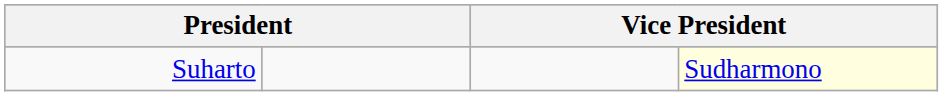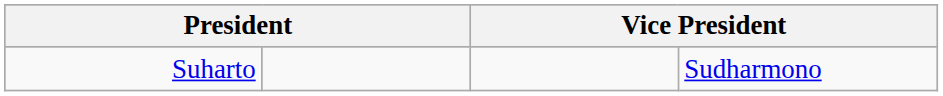(753, 68) lightyellow background -> (753, 68) no background
